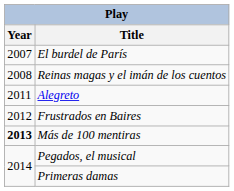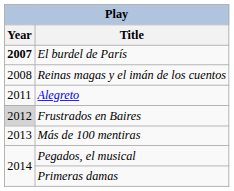(20, 55) normal -> (20, 55) bold
(20, 115) no background -> (20, 115) lightgrey background
(20, 136) bold -> (20, 136) normal
